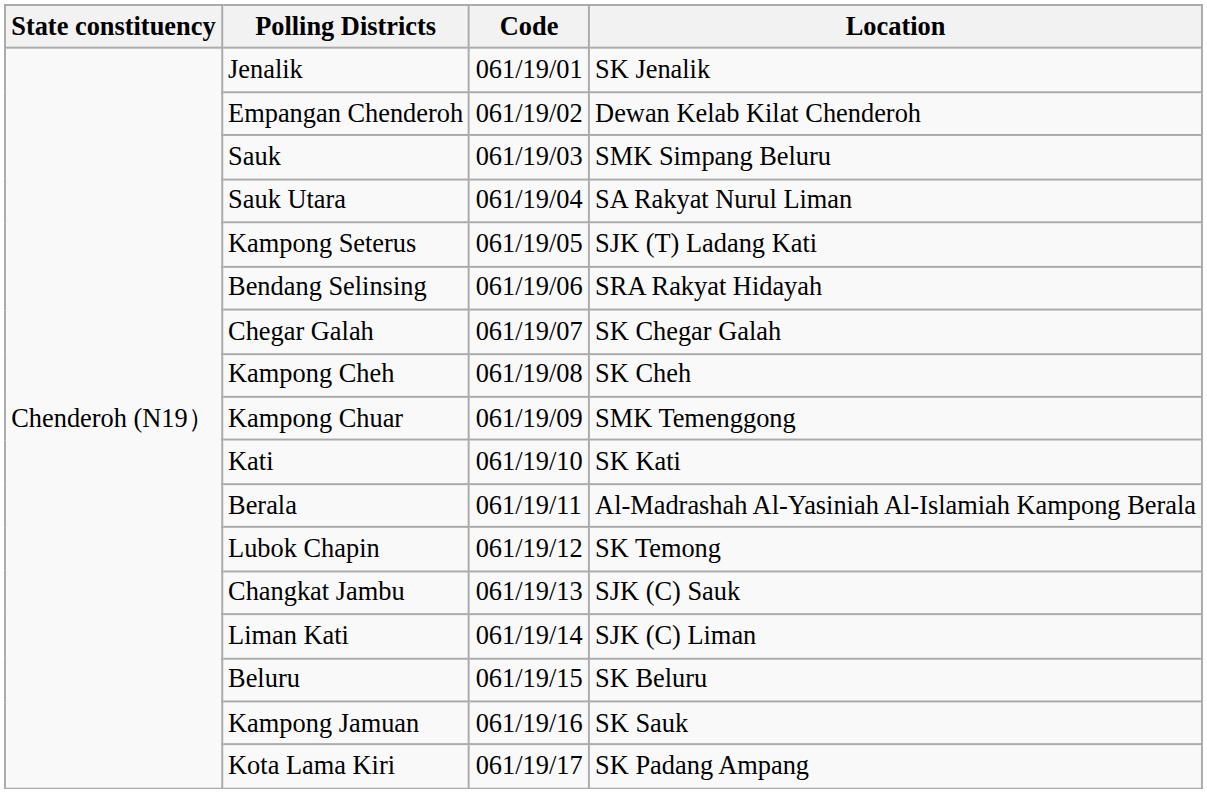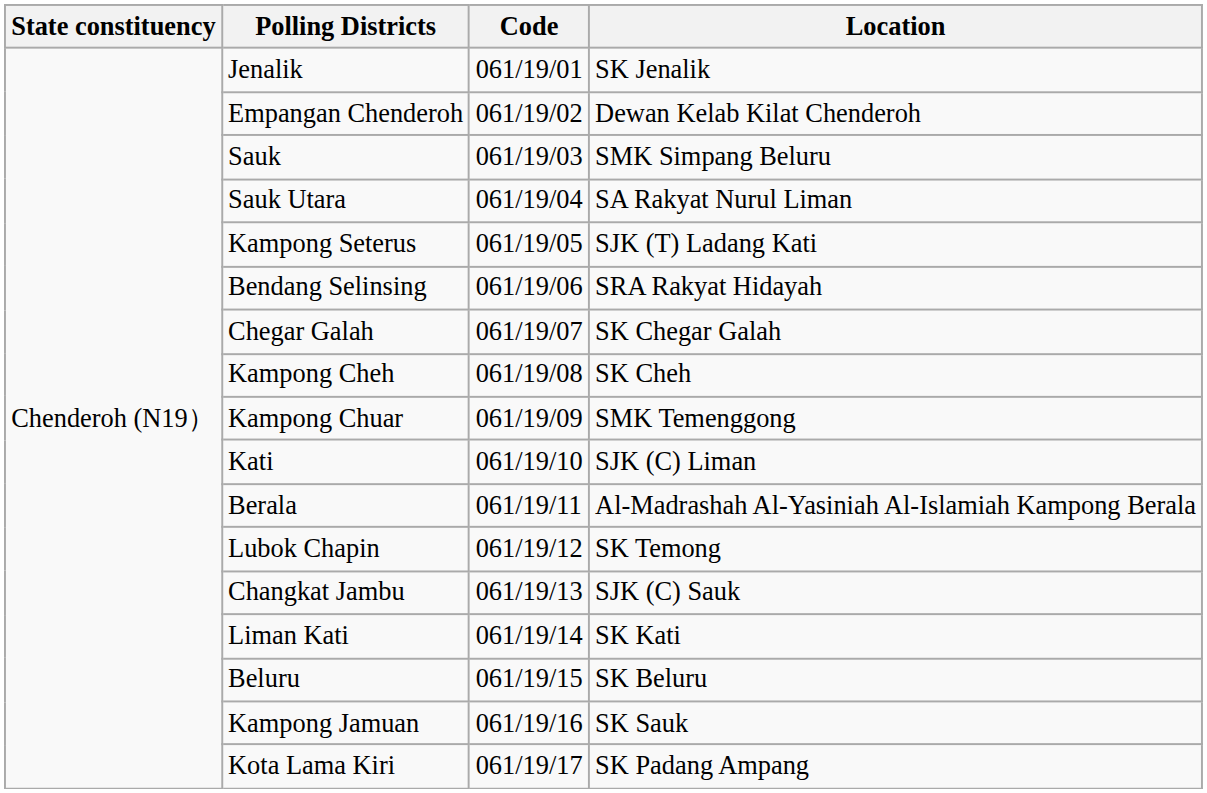(638, 461) SK Kati -> (676, 461) SJK (C) Liman
(676, 635) SJK (C) Liman -> (638, 635) SK Kati
